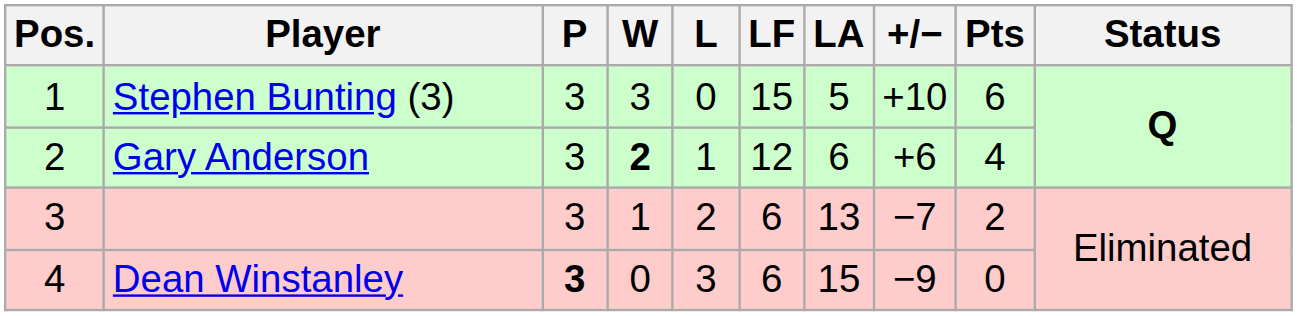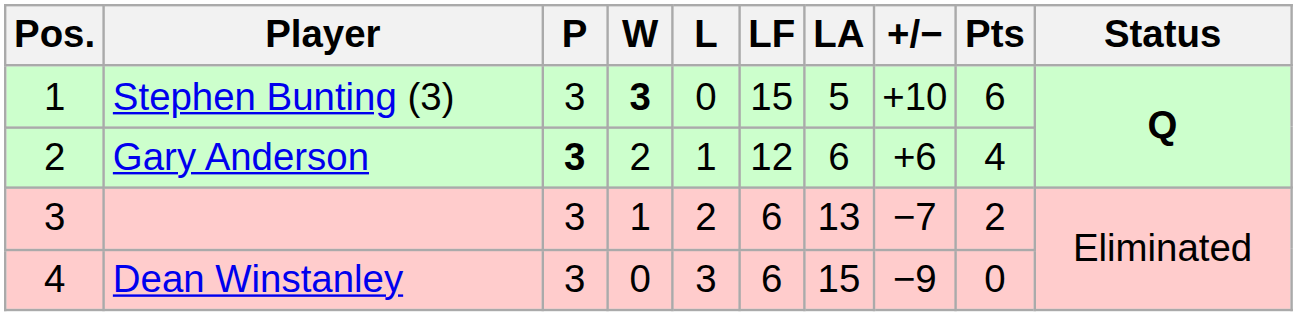(640, 95) normal -> (640, 95) bold
(575, 156) normal -> (575, 156) bold
(640, 156) bold -> (640, 156) normal
(575, 278) bold -> (575, 278) normal
